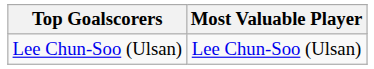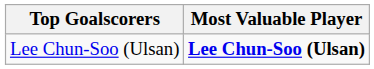(276, 49) normal -> (276, 49) bold
